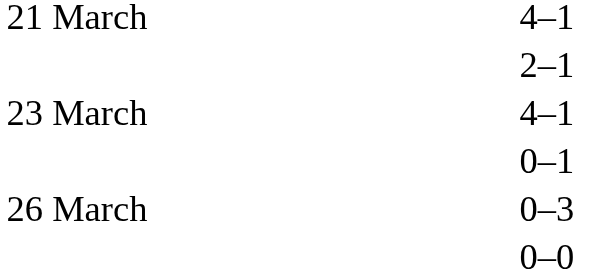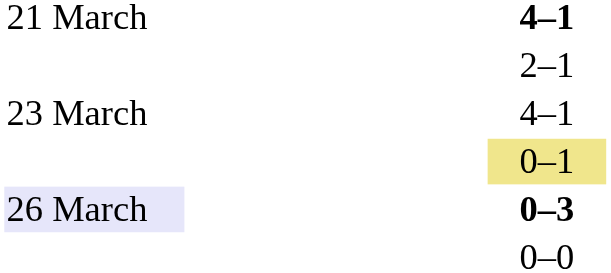(547, 17) normal -> (547, 17) bold
(547, 160) no background -> (547, 160) khaki background
(77, 208) no background -> (77, 208) lavender background
(547, 208) normal -> (547, 208) bold
